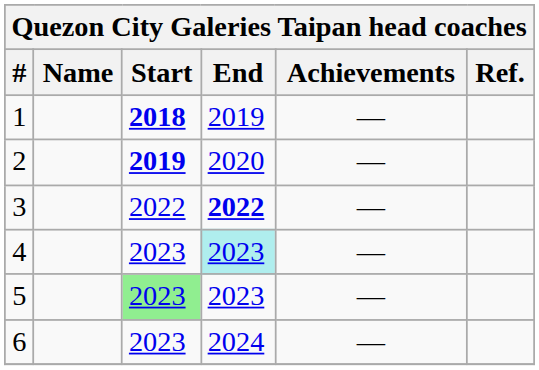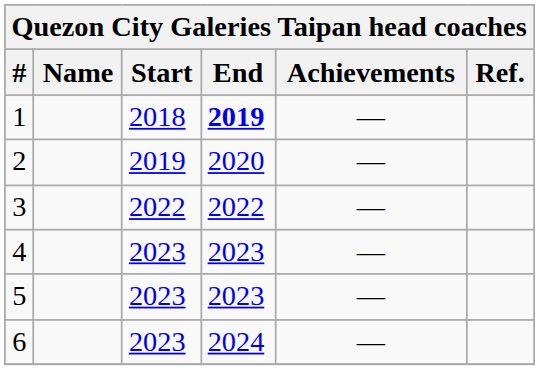(157, 116) bold -> (157, 116) normal
(236, 116) normal -> (236, 116) bold
(157, 161) bold -> (157, 161) normal
(236, 206) bold -> (236, 206) normal
(236, 251) paleturquoise background -> (236, 251) no background
(157, 296) lightgreen background -> (157, 296) no background
